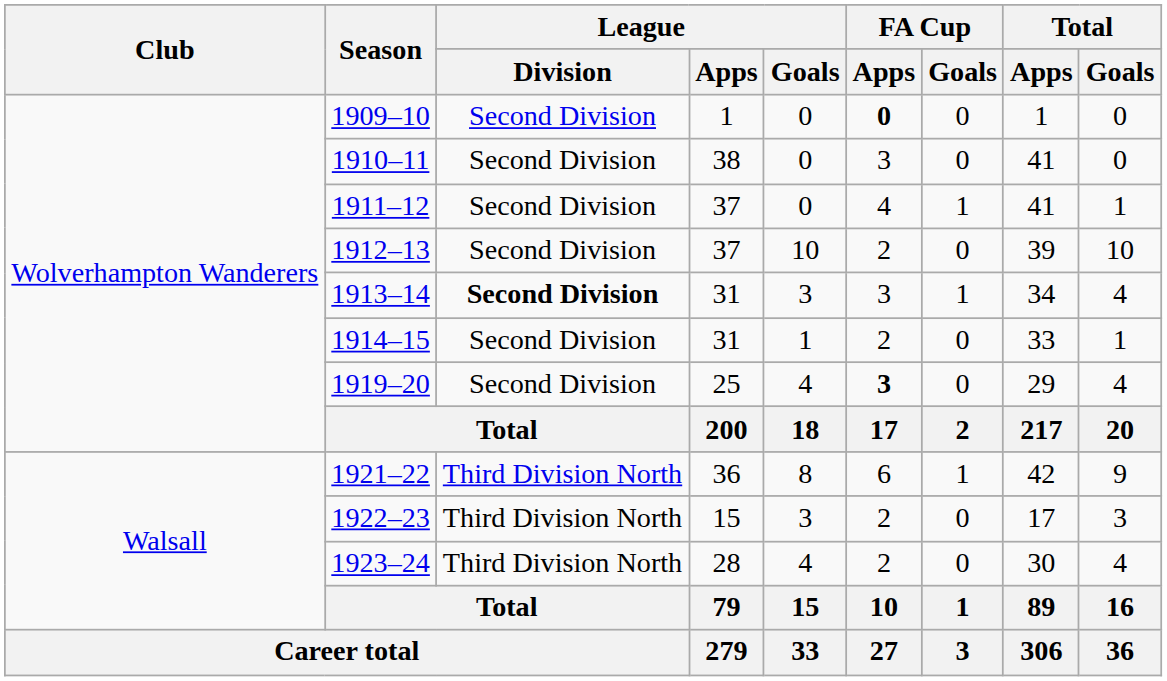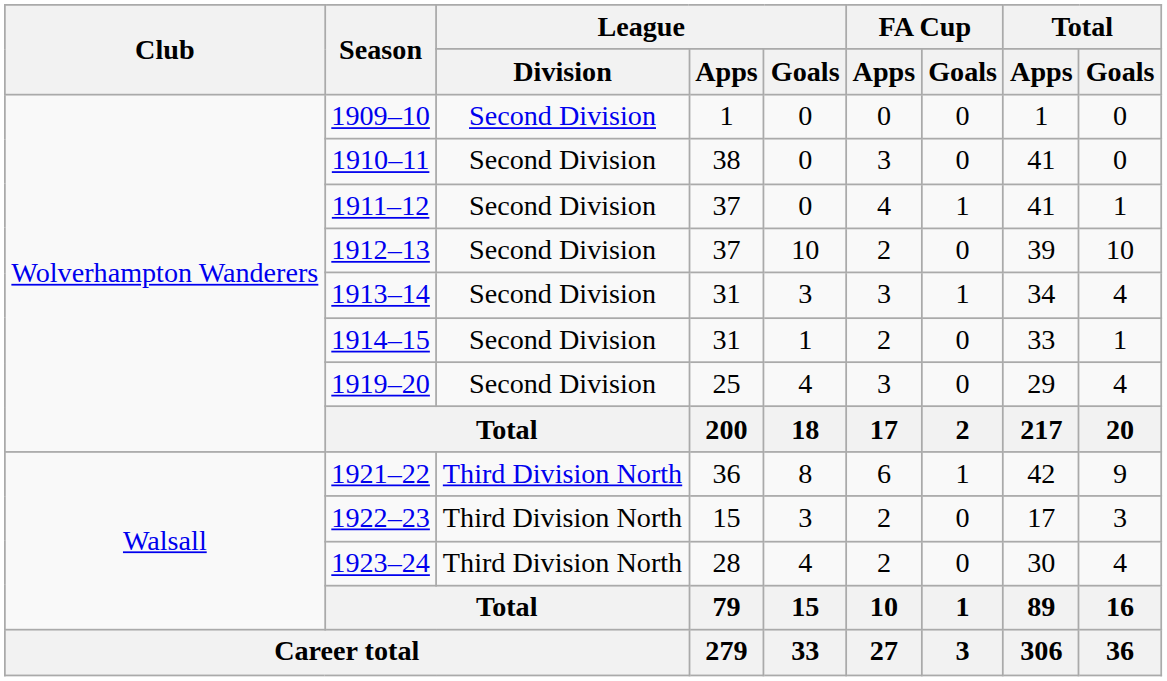(884, 116) bold -> (884, 116) normal
(563, 294) bold -> (563, 294) normal
(884, 384) bold -> (884, 384) normal
